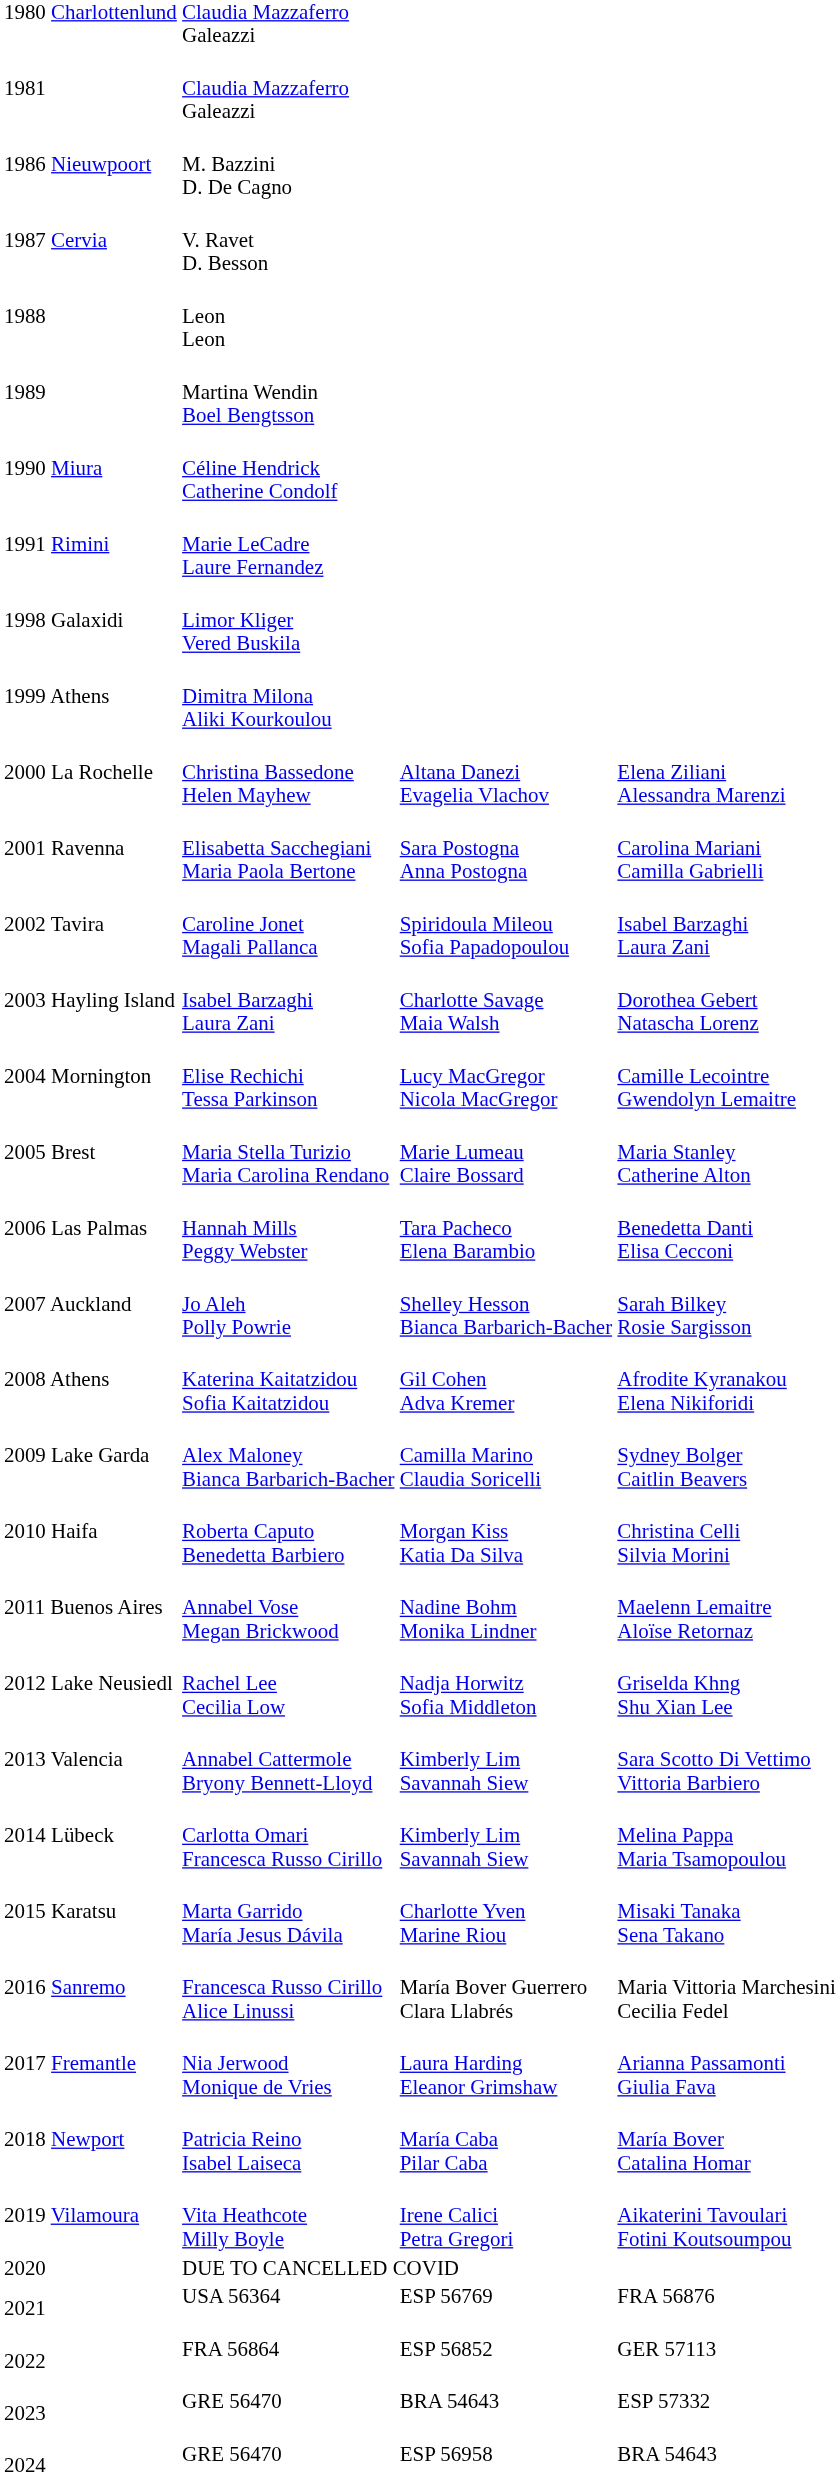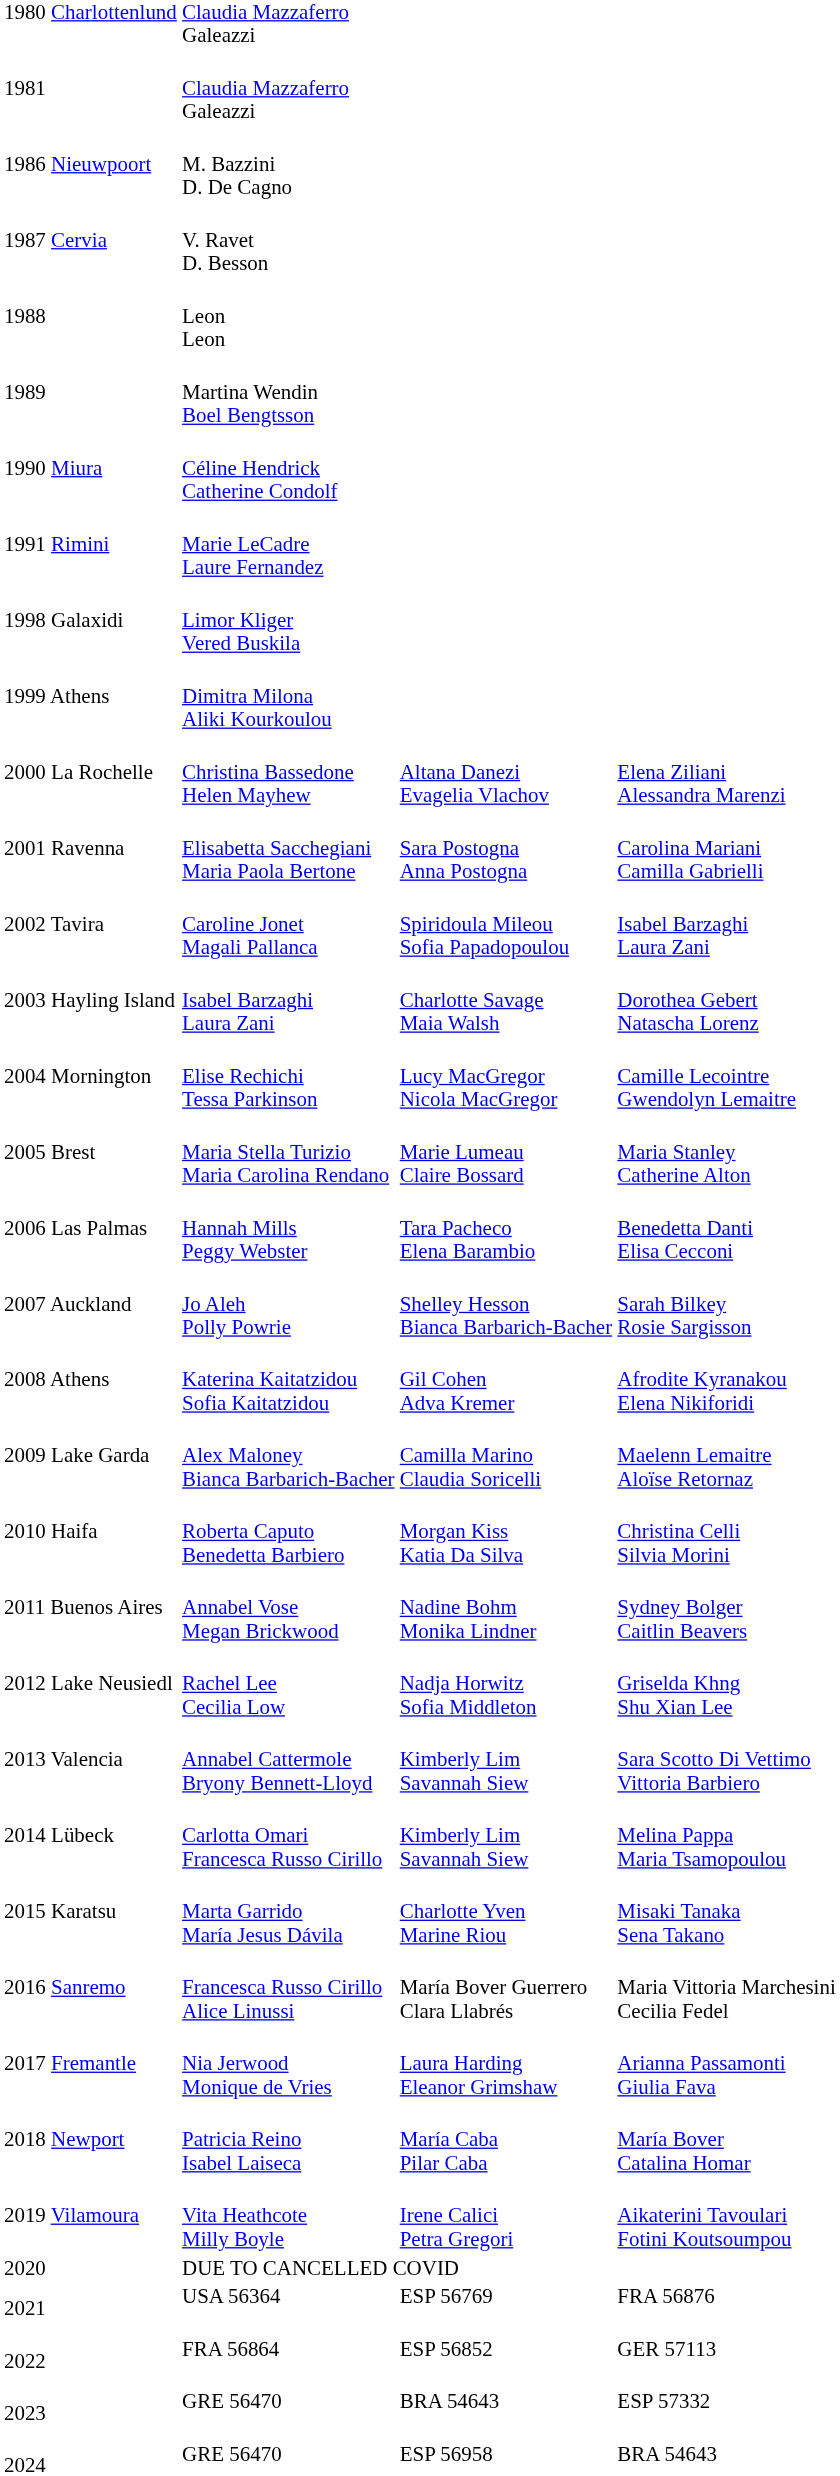(682, 1467) Sydney Bolger Caitlin Beavers -> (694, 1467) Maelenn Lemaitre Aloïse Retornaz
(694, 1619) Maelenn Lemaitre Aloïse Retornaz -> (682, 1619) Sydney Bolger Caitlin Beavers
